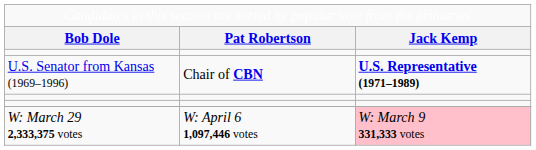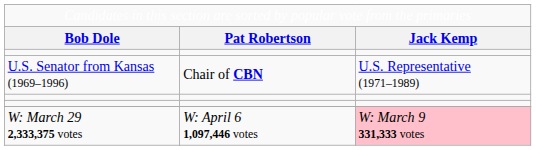(418, 74) bold -> (415, 74) normal
